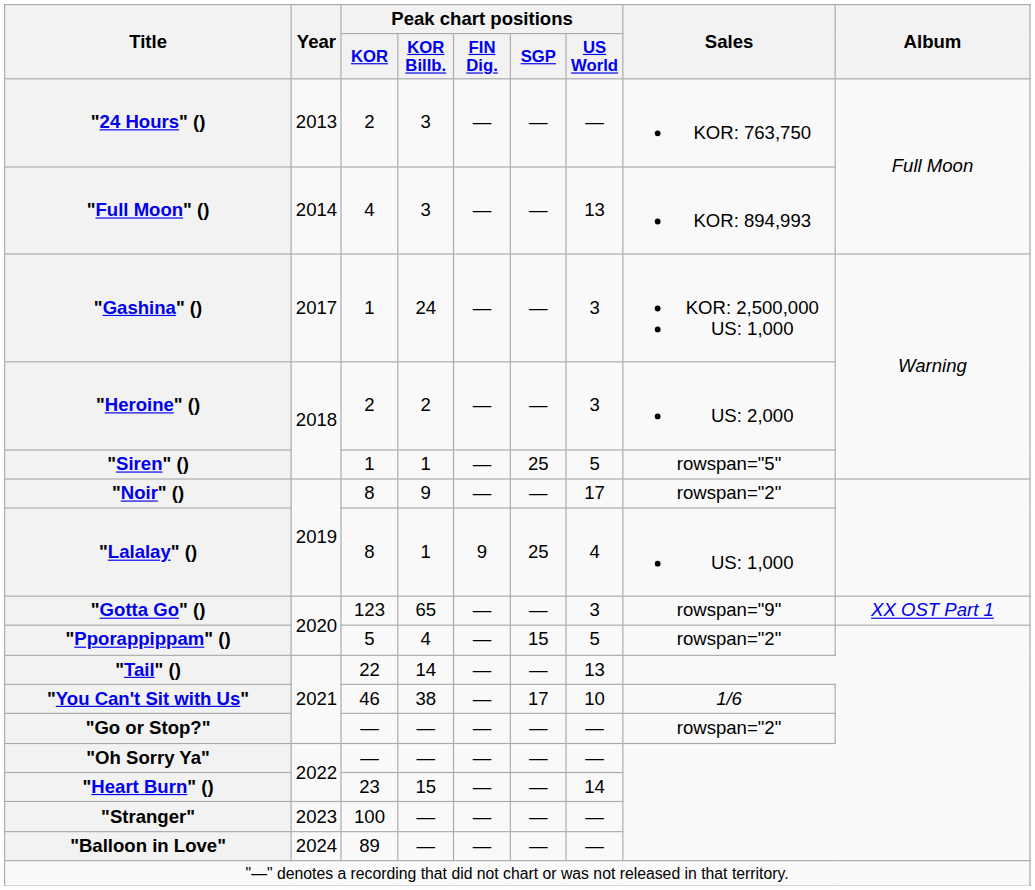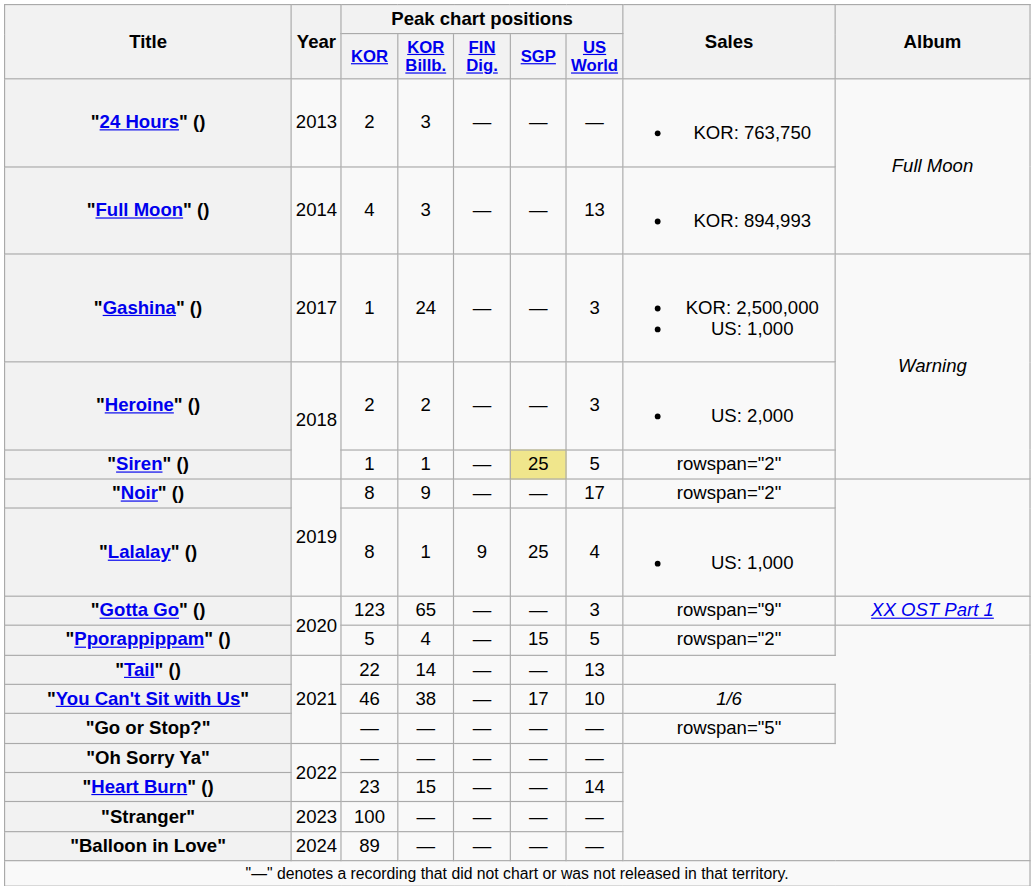(538, 464) no background -> (538, 464) khaki background
(729, 464) rowspan="5" -> (729, 464) rowspan="2"
(729, 728) rowspan="2" -> (729, 728) rowspan="5"
